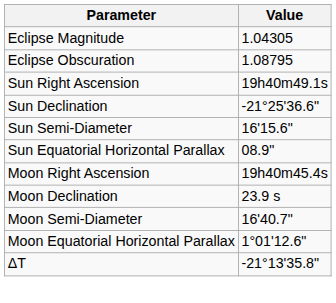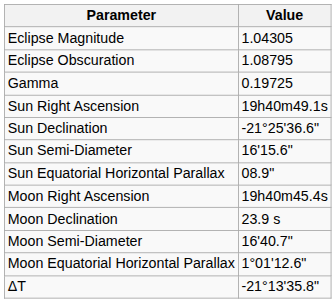+ row: (33, 83)
